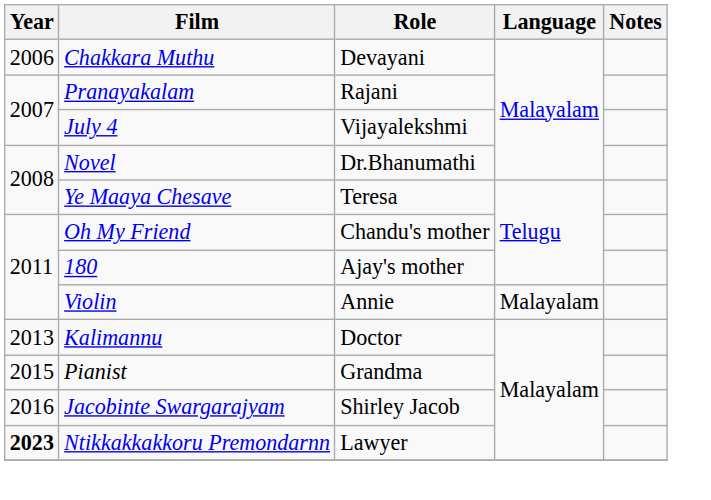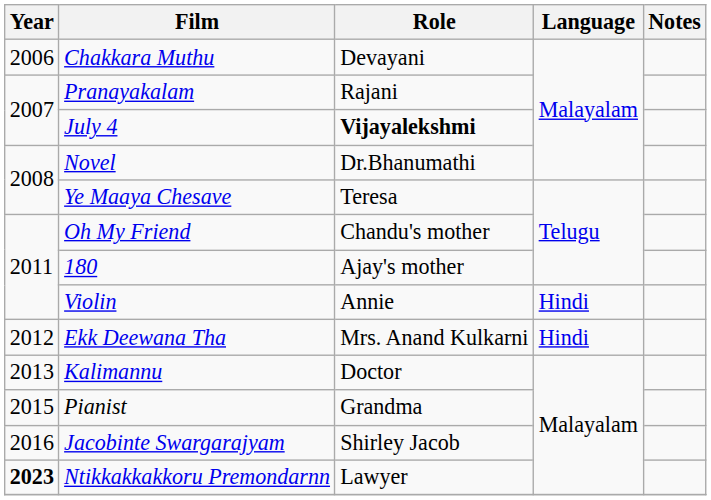(404, 127) normal -> (408, 127) bold
(549, 302) Malayalam -> (564, 302) Hindi
+ row: (145, 337)
